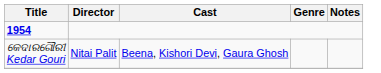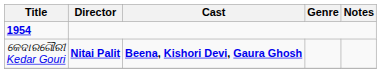(93, 53) normal -> (95, 53) bold
(205, 53) normal -> (214, 53) bold
